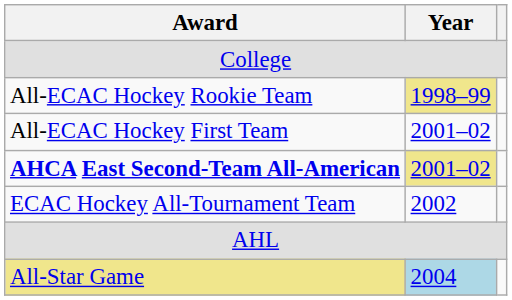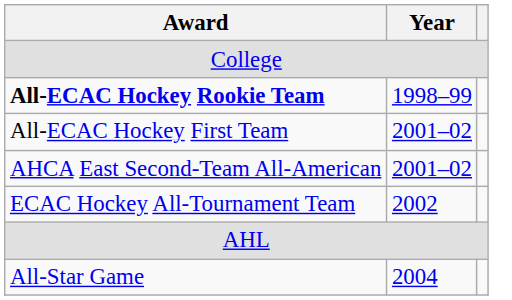(161, 95) normal -> (167, 95) bold
(451, 95) khaki background -> (432, 95) no background
(205, 167) bold -> (196, 167) normal
(451, 167) khaki background -> (432, 167) no background
(77, 276) khaki background -> (77, 276) no background
(433, 276) lightblue background -> (415, 276) no background
